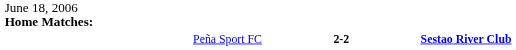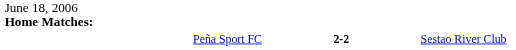(466, 39) bold -> (464, 39) normal
